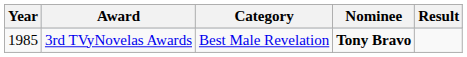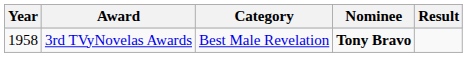(23, 40) 1985 -> (23, 40) 1958
